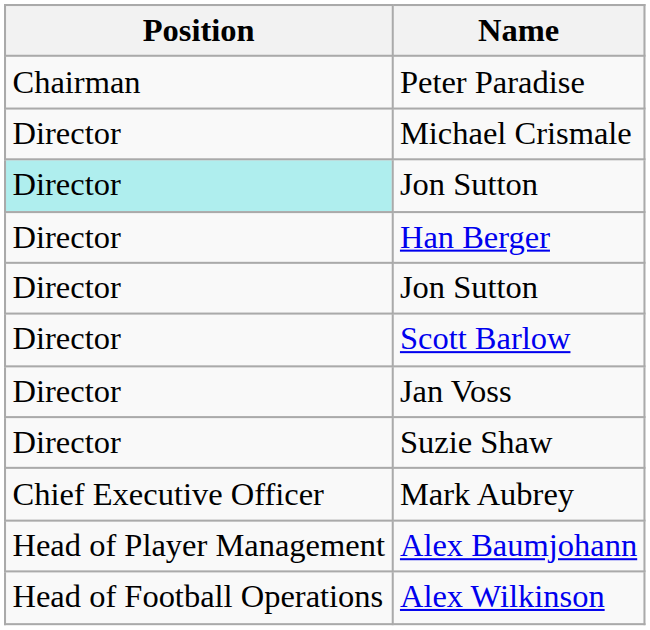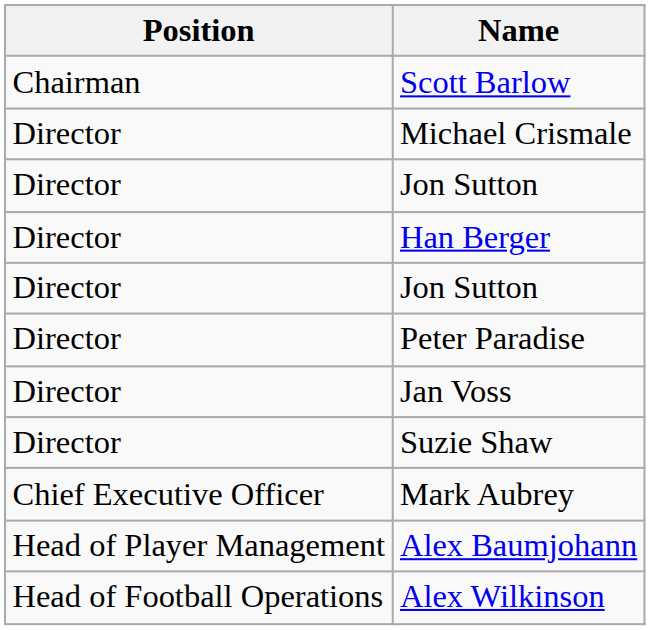(492, 81) Peter Paradise -> (485, 81) Scott Barlow
(67, 184) paleturquoise background -> (67, 184) no background
(485, 339) Scott Barlow -> (492, 339) Peter Paradise
